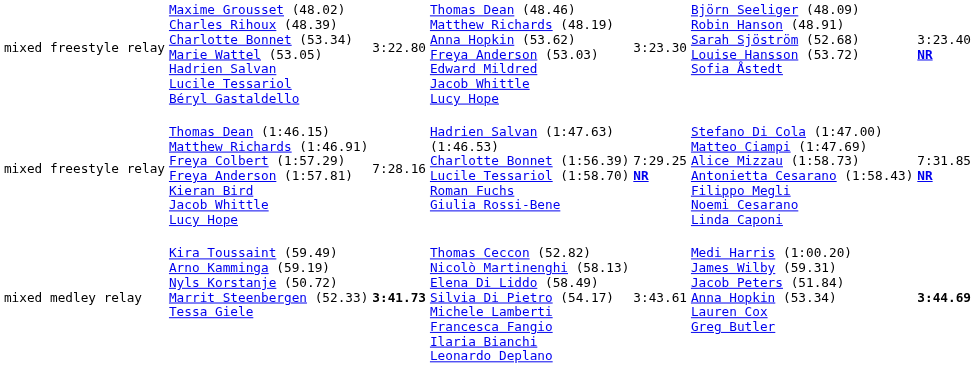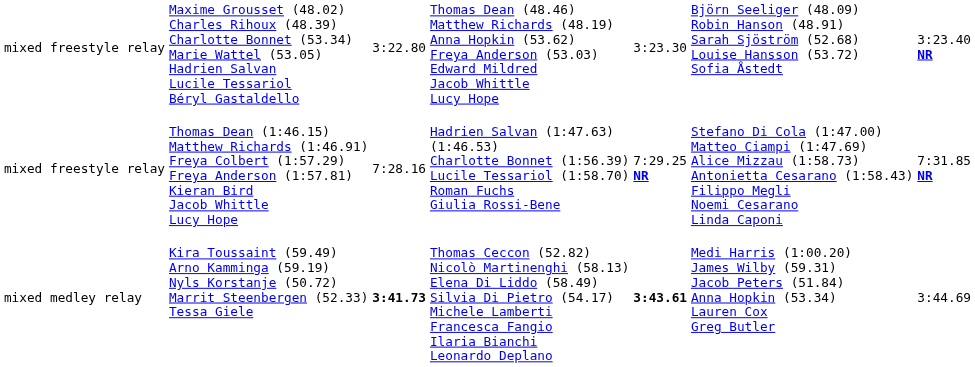(660, 297) normal -> (660, 297) bold
(944, 297) bold -> (944, 297) normal
